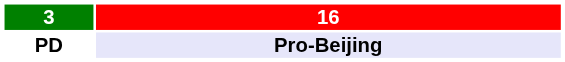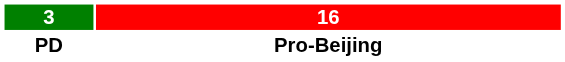(328, 45) lavender background -> (328, 45) no background
